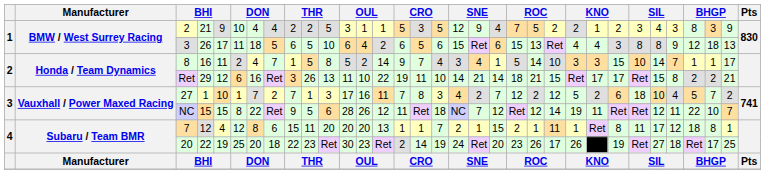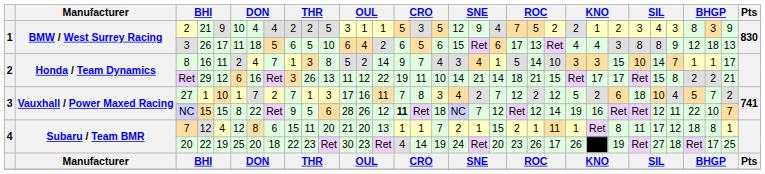(517, 45) 15 -> (517, 45) 17
(310, 62) 5 -> (310, 62) 3
(364, 78) 10 -> (364, 78) 12
(402, 111) normal -> (402, 111) bold
(597, 111) 11 -> (597, 111) 16
(348, 128) 20 -> (348, 128) 21
(402, 144) 2 -> (402, 144) 4
